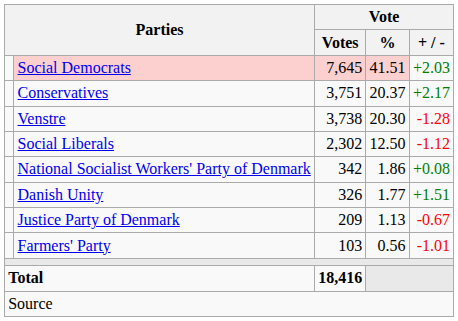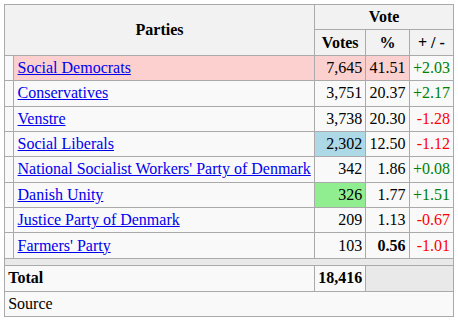(344, 144) no background -> (344, 144) lightblue background
(350, 194) no background -> (350, 194) lightgreen background
(392, 245) normal -> (392, 245) bold
